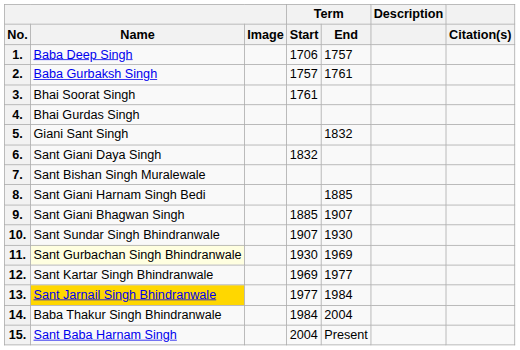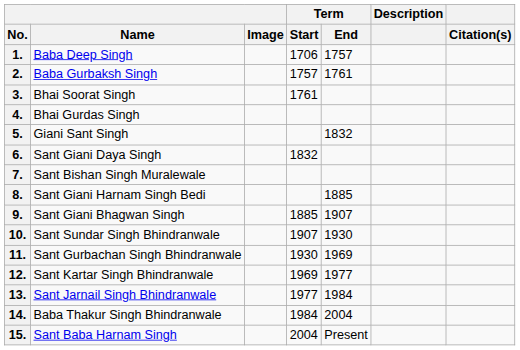(138, 255) lightyellow background -> (138, 255) no background
(125, 295) gold background -> (125, 295) no background
